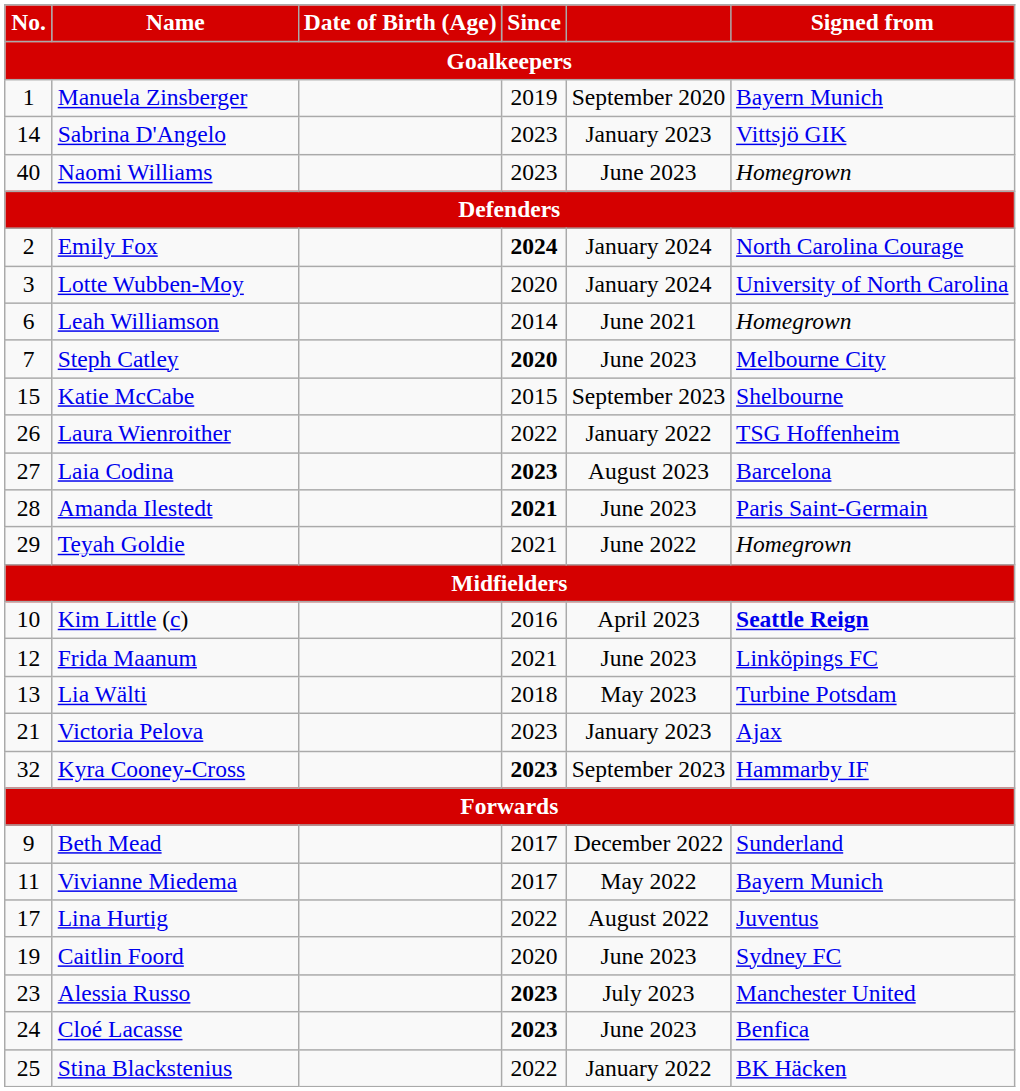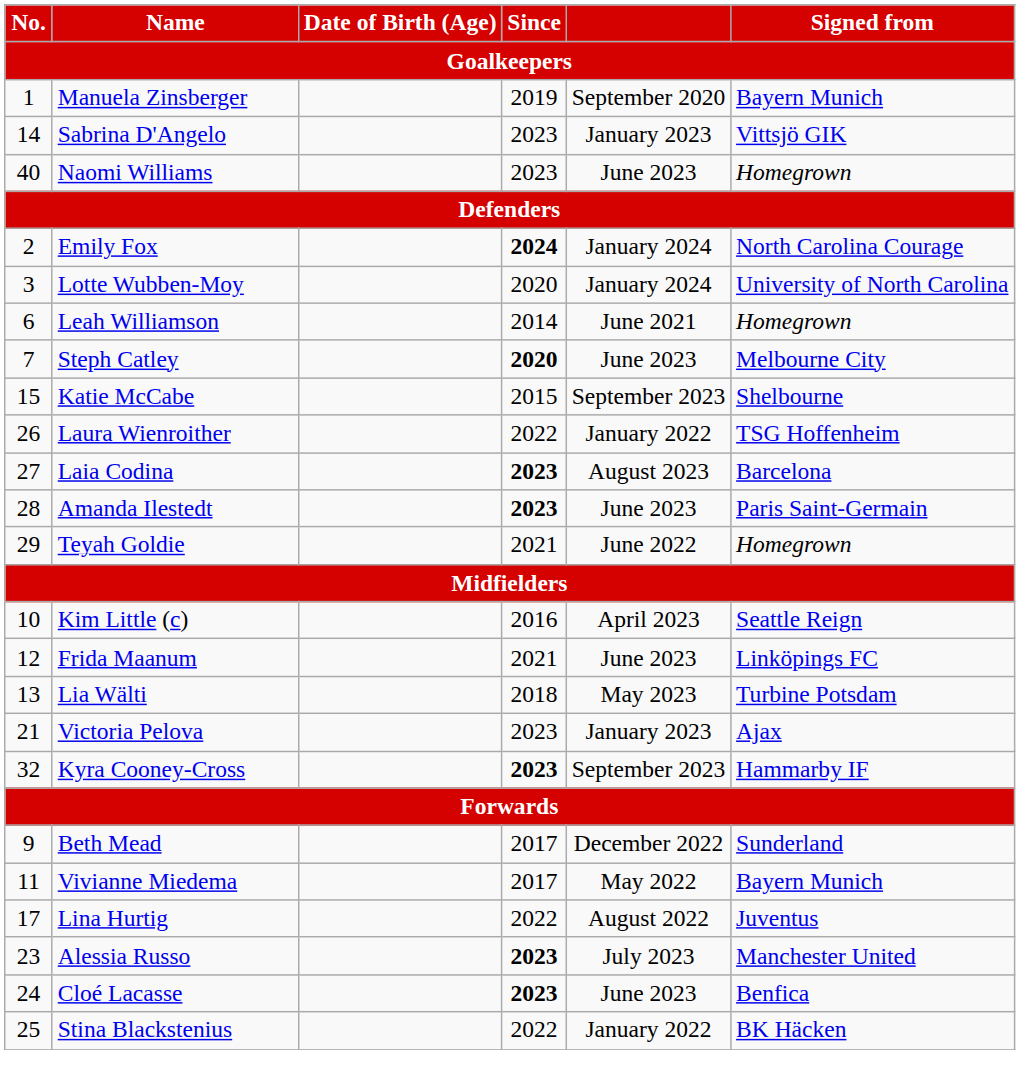(534, 508) 2021 -> (534, 508) 2023
(802, 619) bold -> (799, 619) normal
- row: (121, 955)
